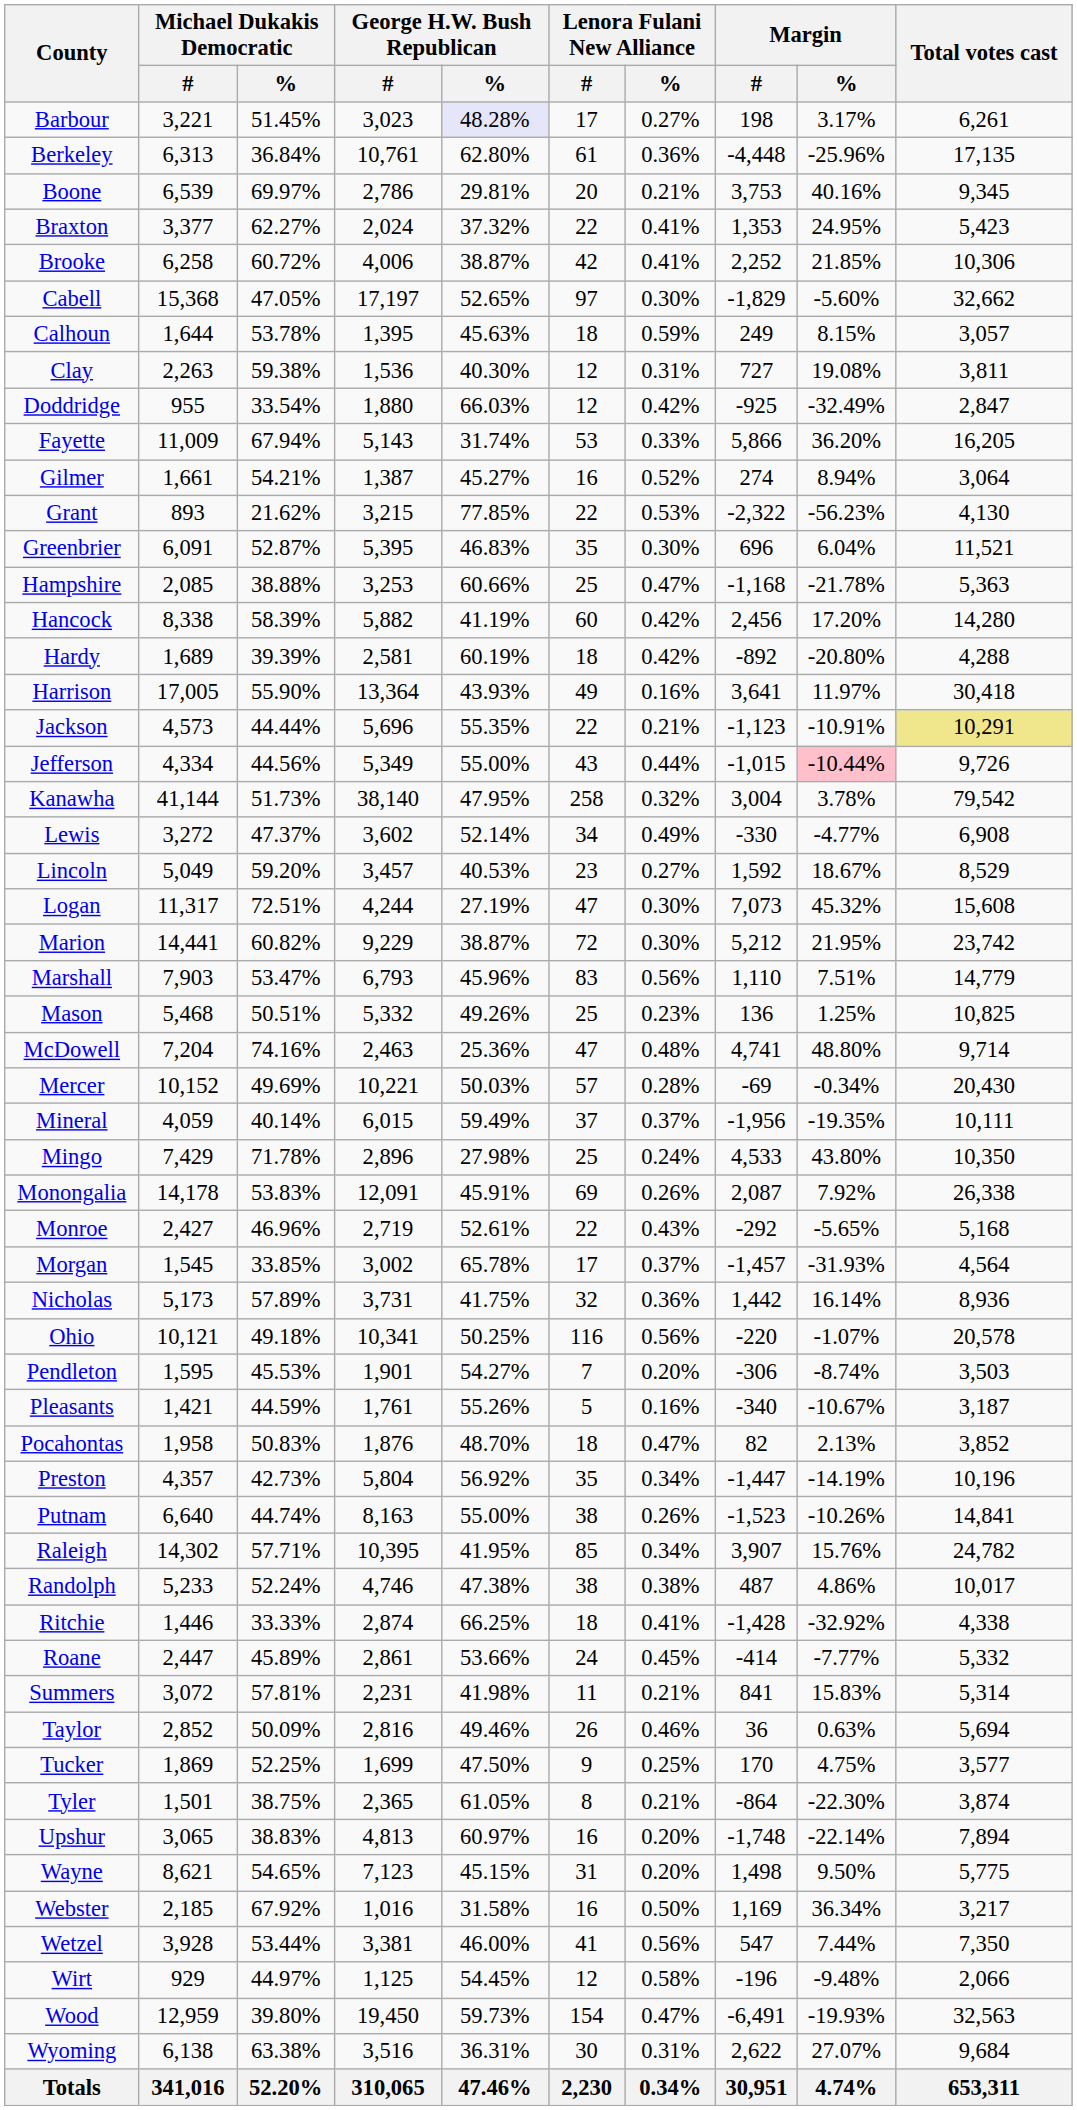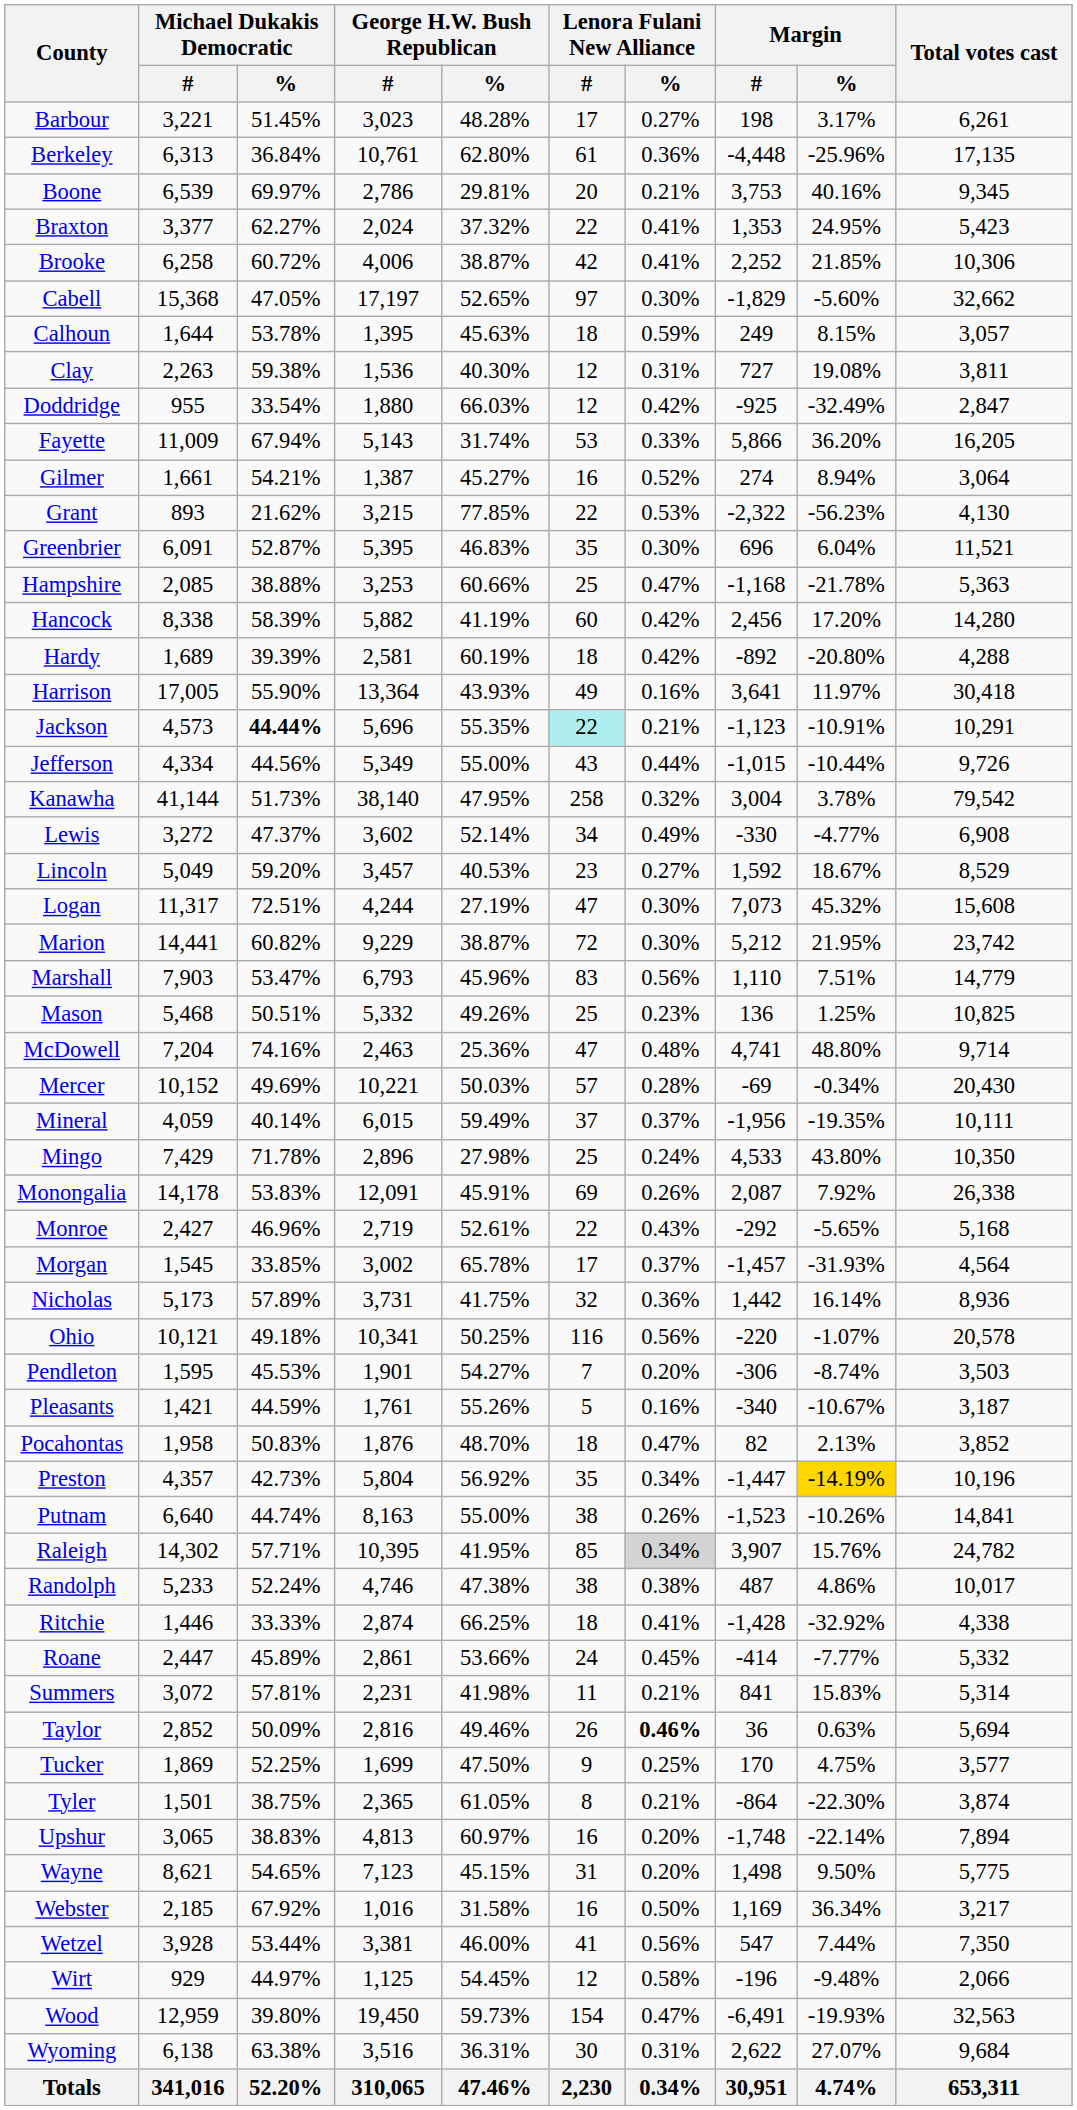(495, 119) lavender background -> (495, 119) no background
(286, 727) normal -> (286, 727) bold
(587, 727) no background -> (587, 727) paleturquoise background
(984, 727) khaki background -> (984, 727) no background
(846, 763) pink background -> (846, 763) no background
(846, 1478) no background -> (846, 1478) gold background
(670, 1550) no background -> (670, 1550) lightgrey background
(670, 1729) normal -> (670, 1729) bold
